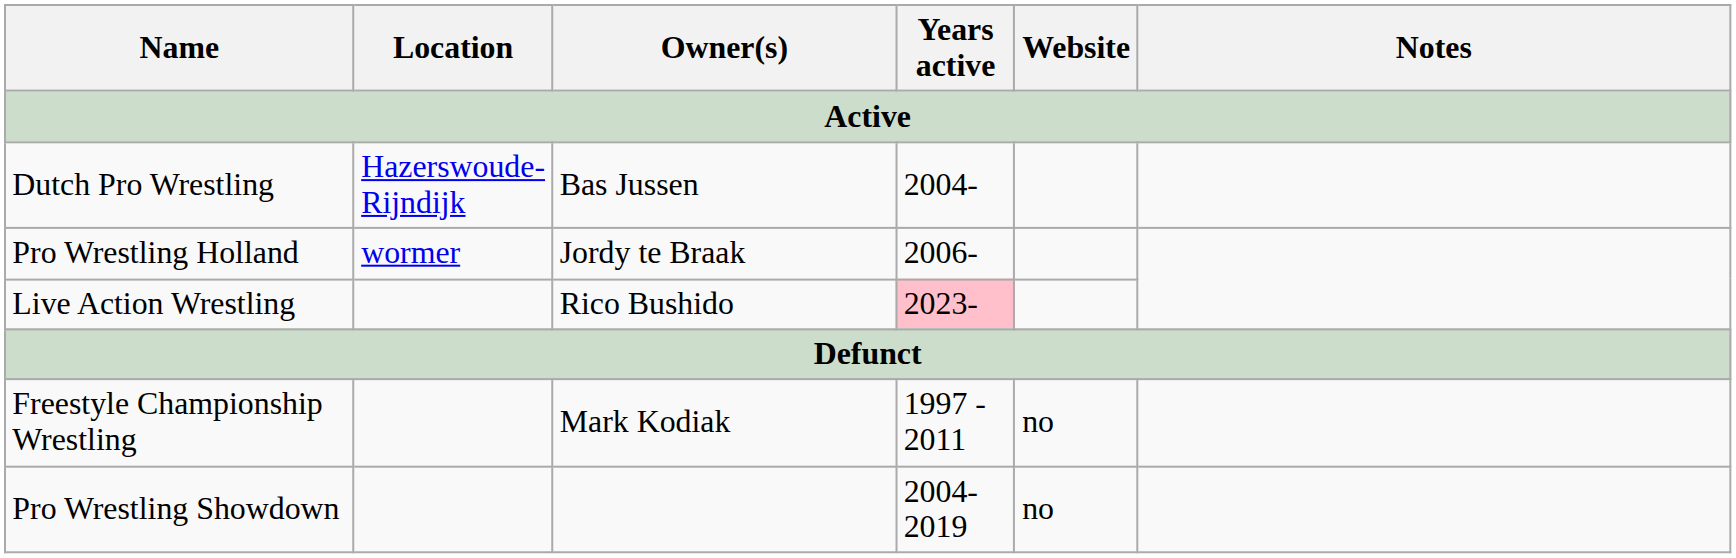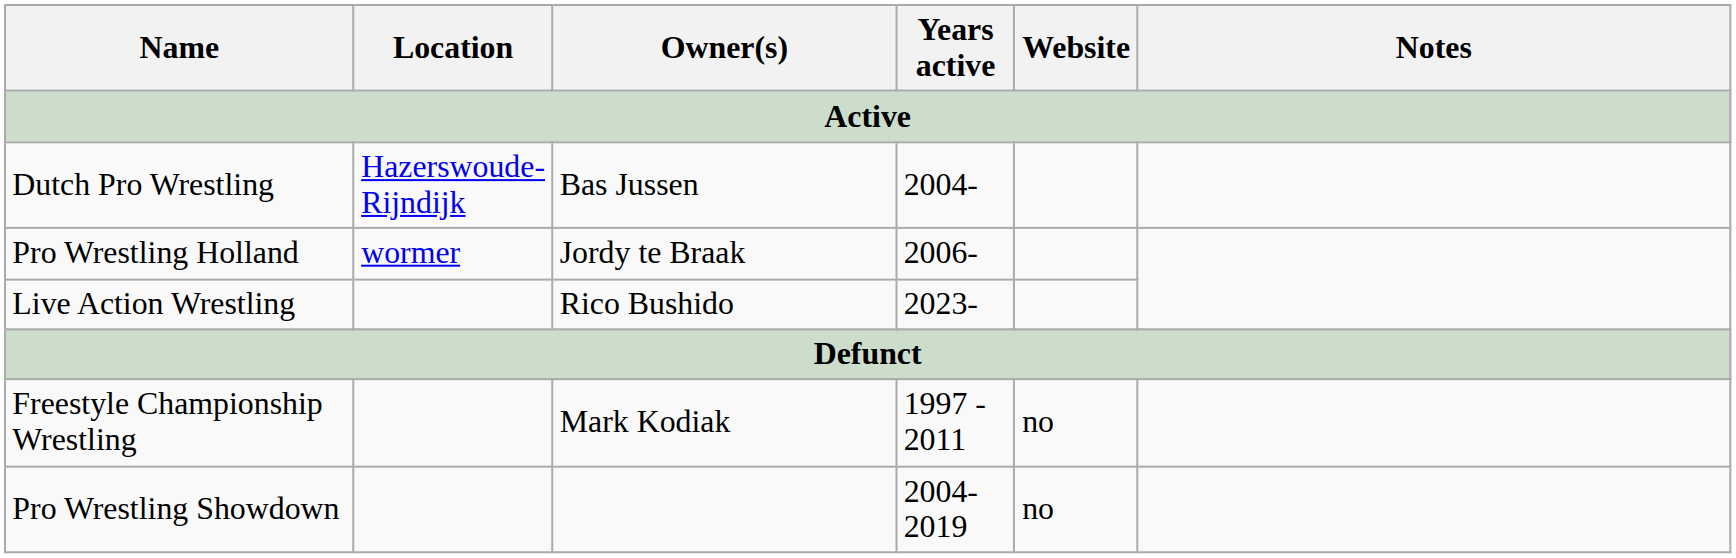(941, 303) pink background -> (941, 303) no background
